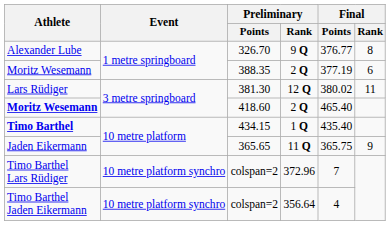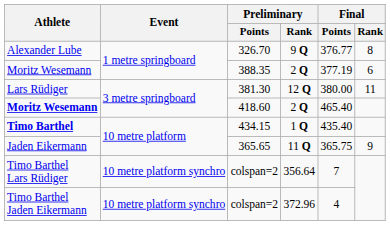(336, 89) 380.02 -> (336, 89) 380.00
(299, 172) 372.96 -> (299, 172) 356.64
(299, 204) 356.64 -> (299, 204) 372.96
